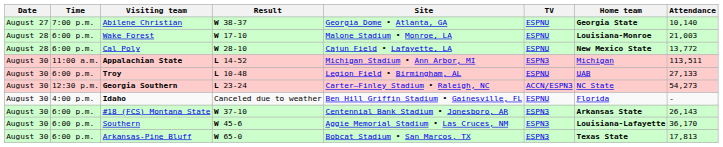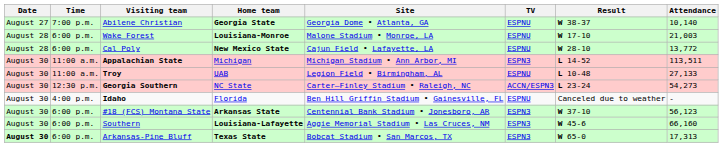columns swapped: (621, 11) <-> (268, 11)
(73, 74) 6:00 p.m. -> (75, 74) 11:00 a.m.
(683, 111) 26,143 -> (683, 111) 56,123
(683, 124) 36,170 -> (683, 124) 66,160
(27, 137) normal -> (27, 137) bold
(683, 137) 17,813 -> (683, 137) 17,313
